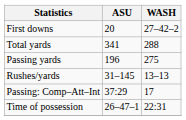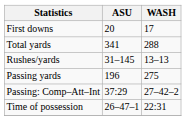(161, 29) 27–42–2 -> (149, 29) 17
rows swapped: (33, 76) <-> (34, 60)
(149, 91) 17 -> (161, 91) 27–42–2
